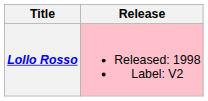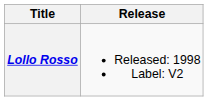(142, 67) pink background -> (142, 67) no background
